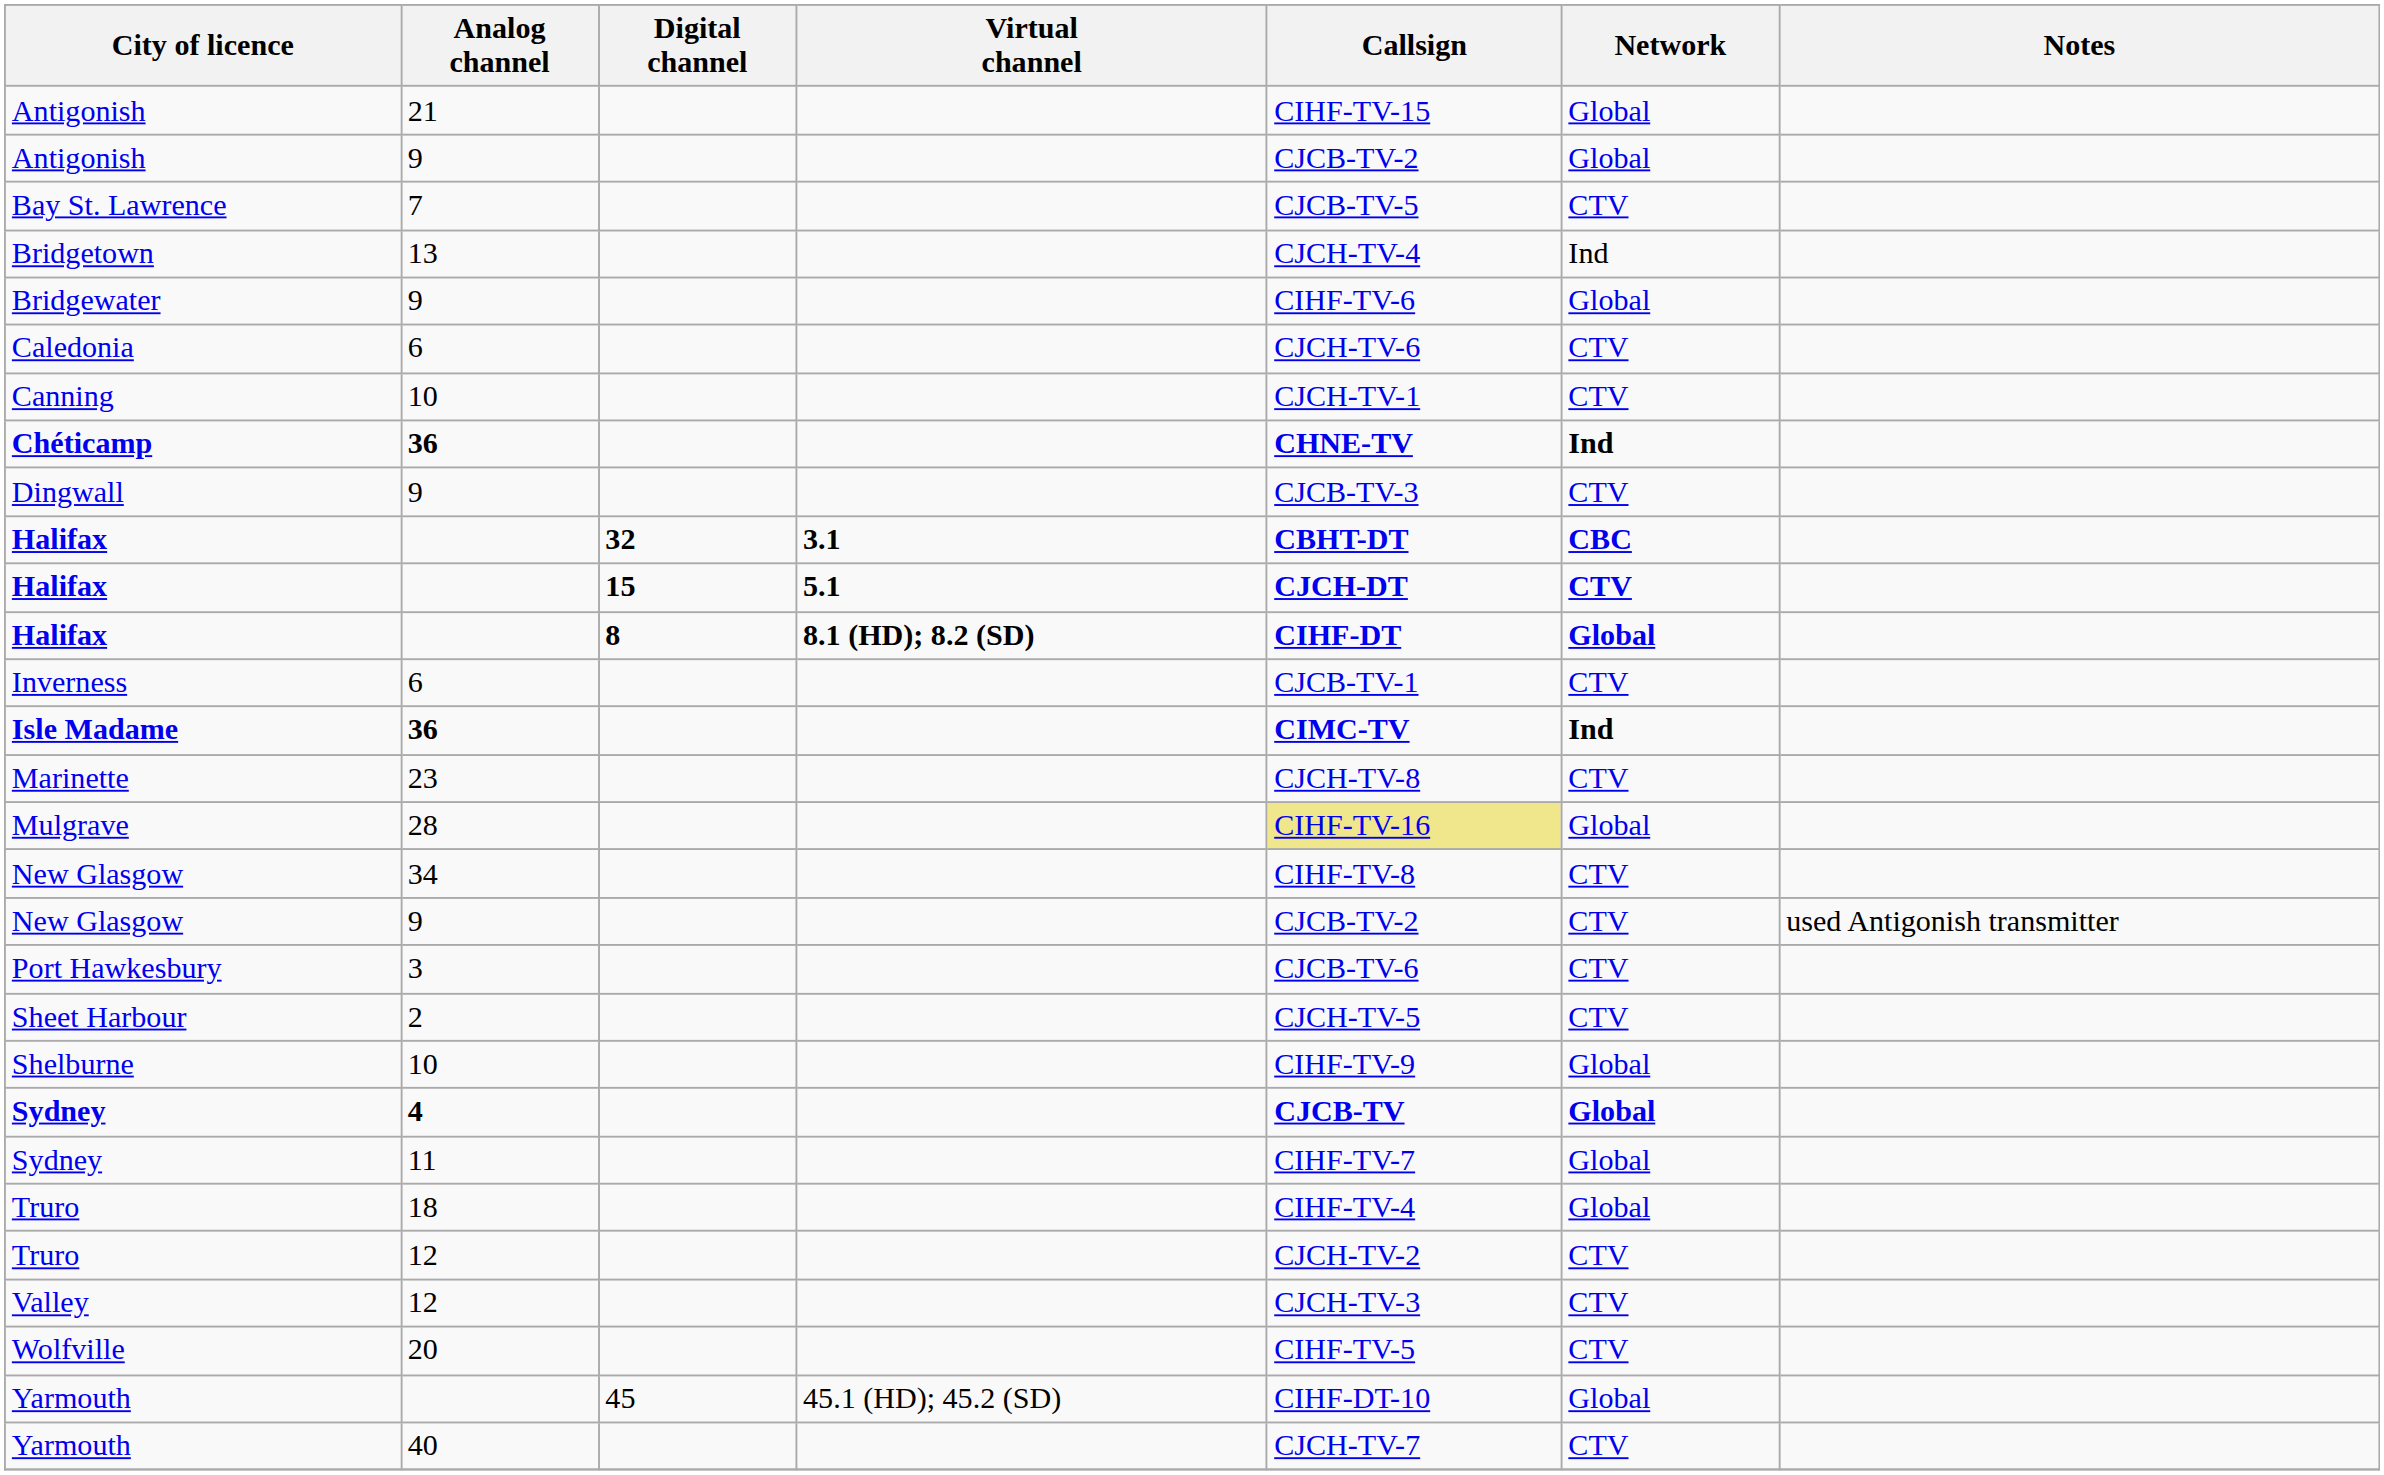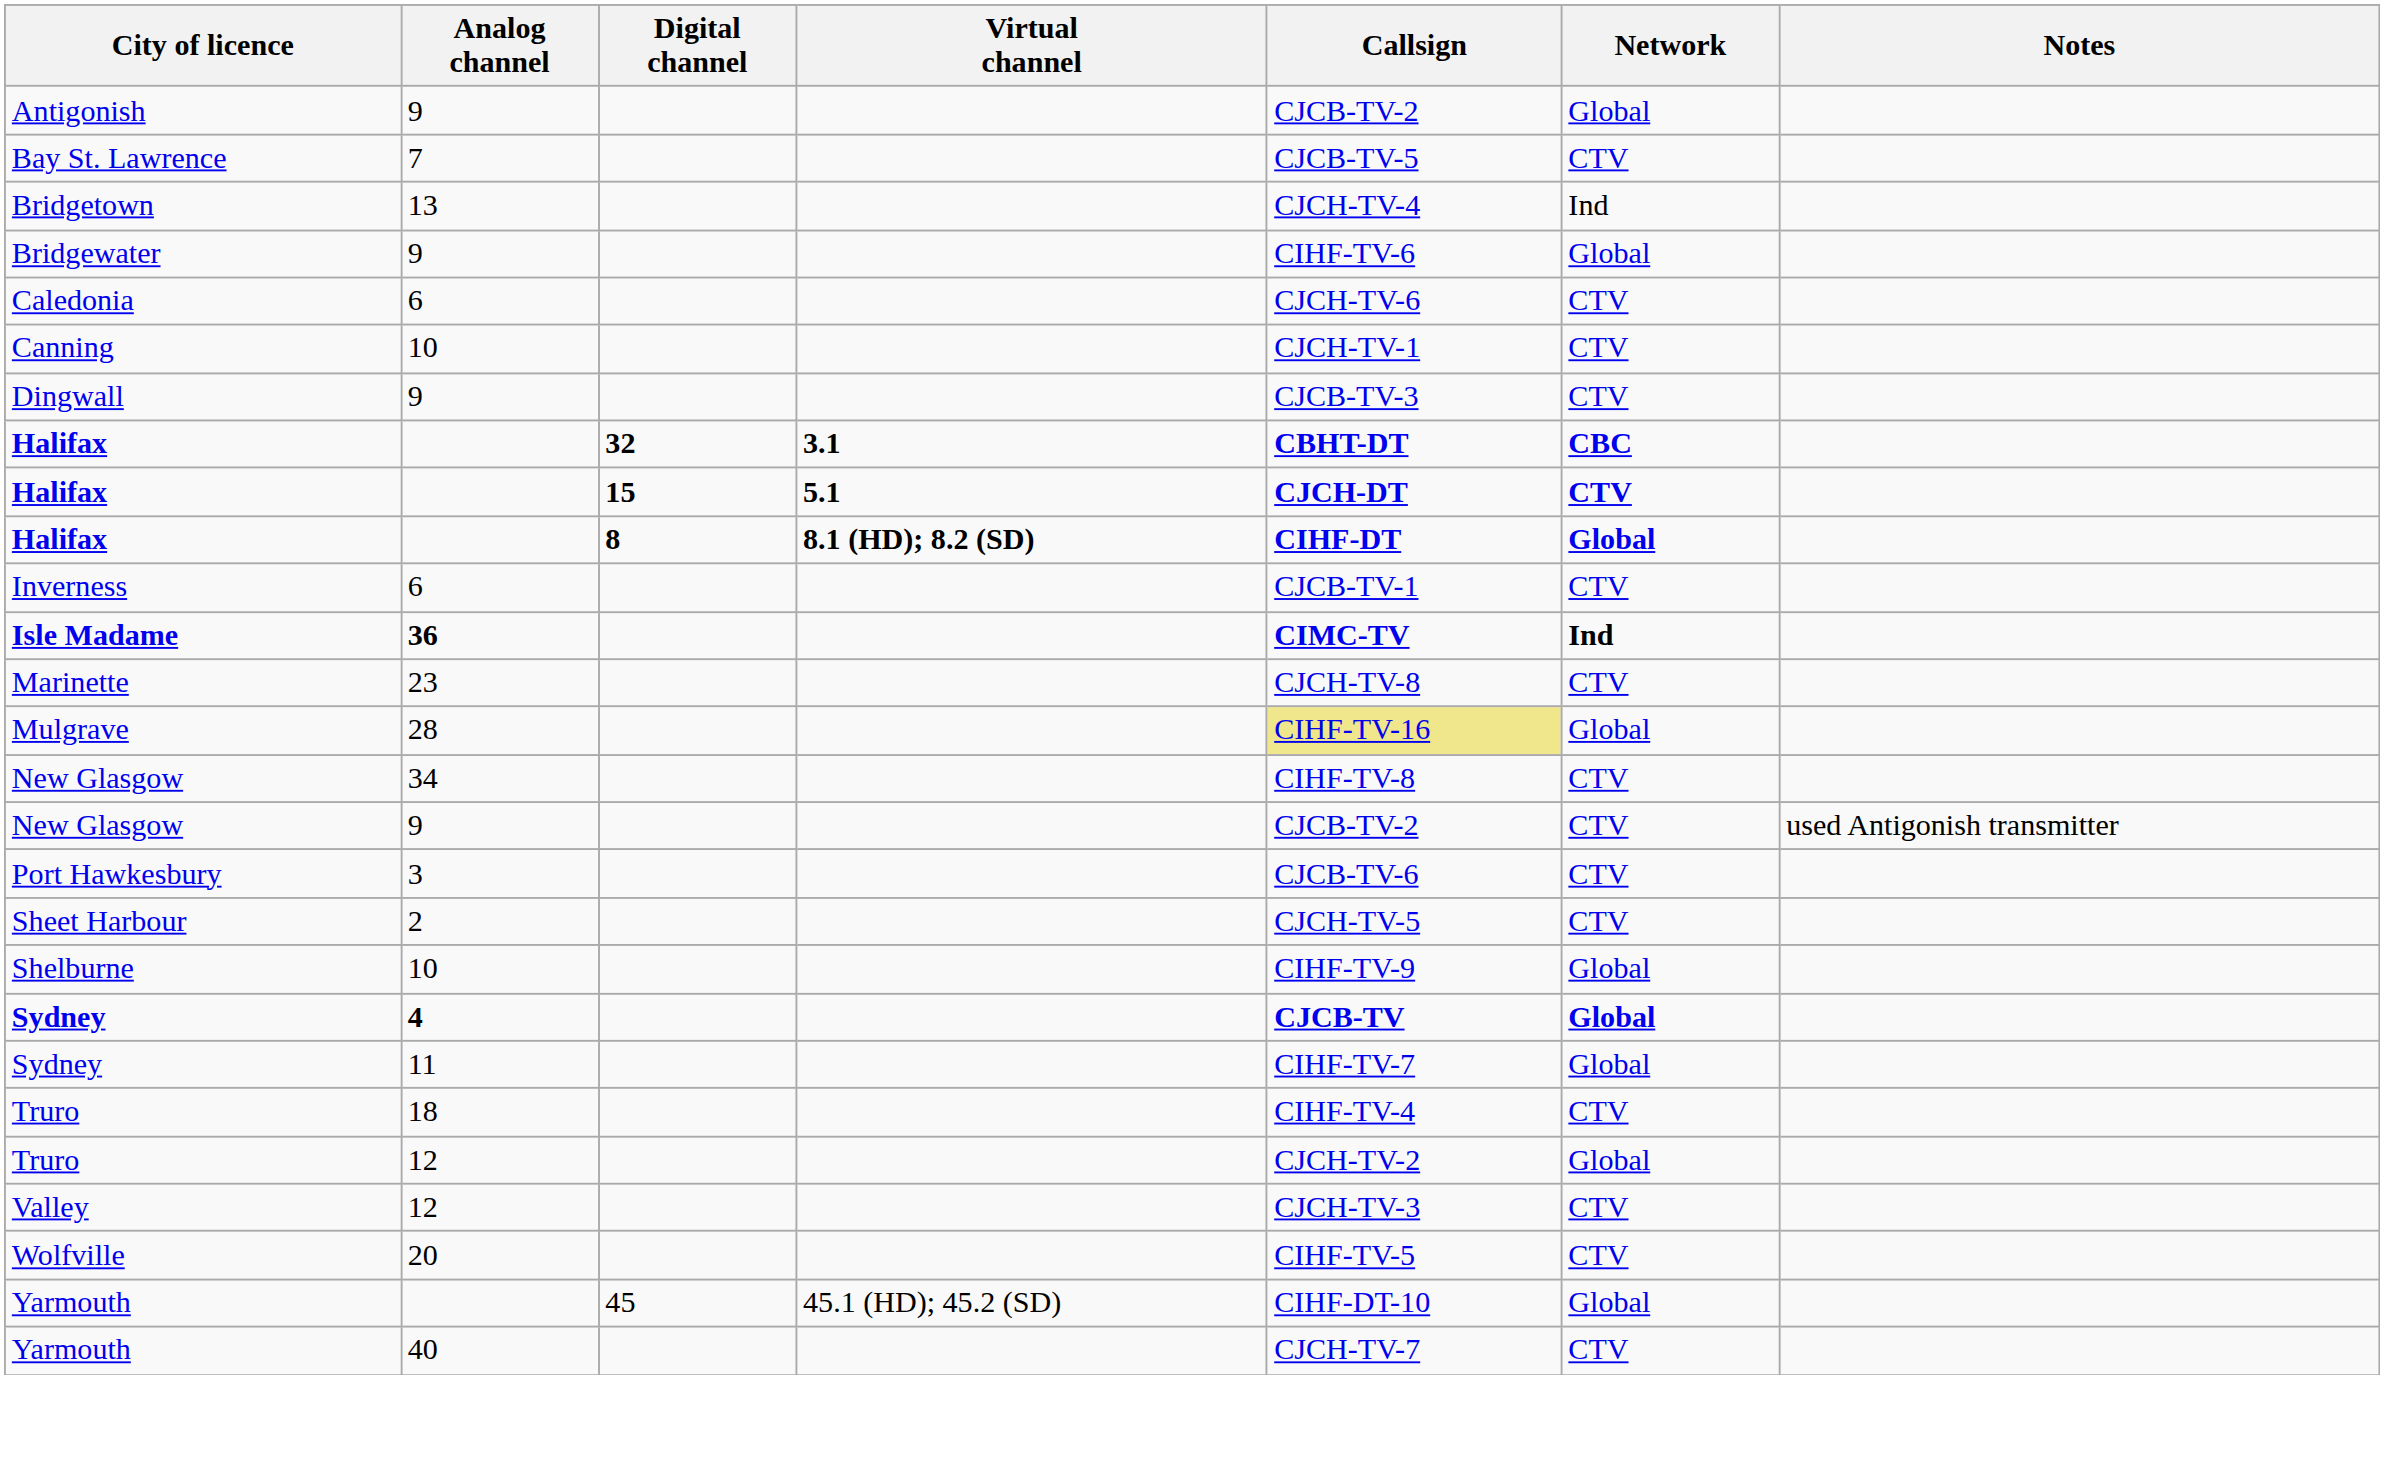- row: (79, 109)
- row: (82, 443)
(1609, 1207) Global -> (1598, 1111) CTV
(1598, 1254) CTV -> (1609, 1159) Global
